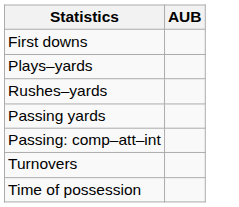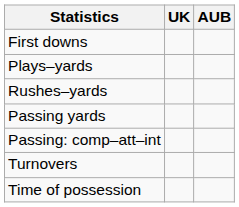+ column: (179, 17)
